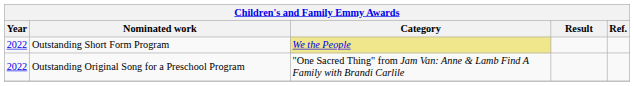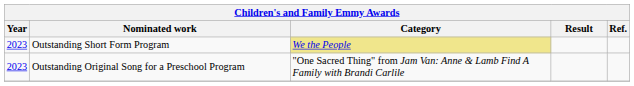(17, 45) 2022 -> (17, 45) 2023
(17, 67) 2022 -> (17, 67) 2023
